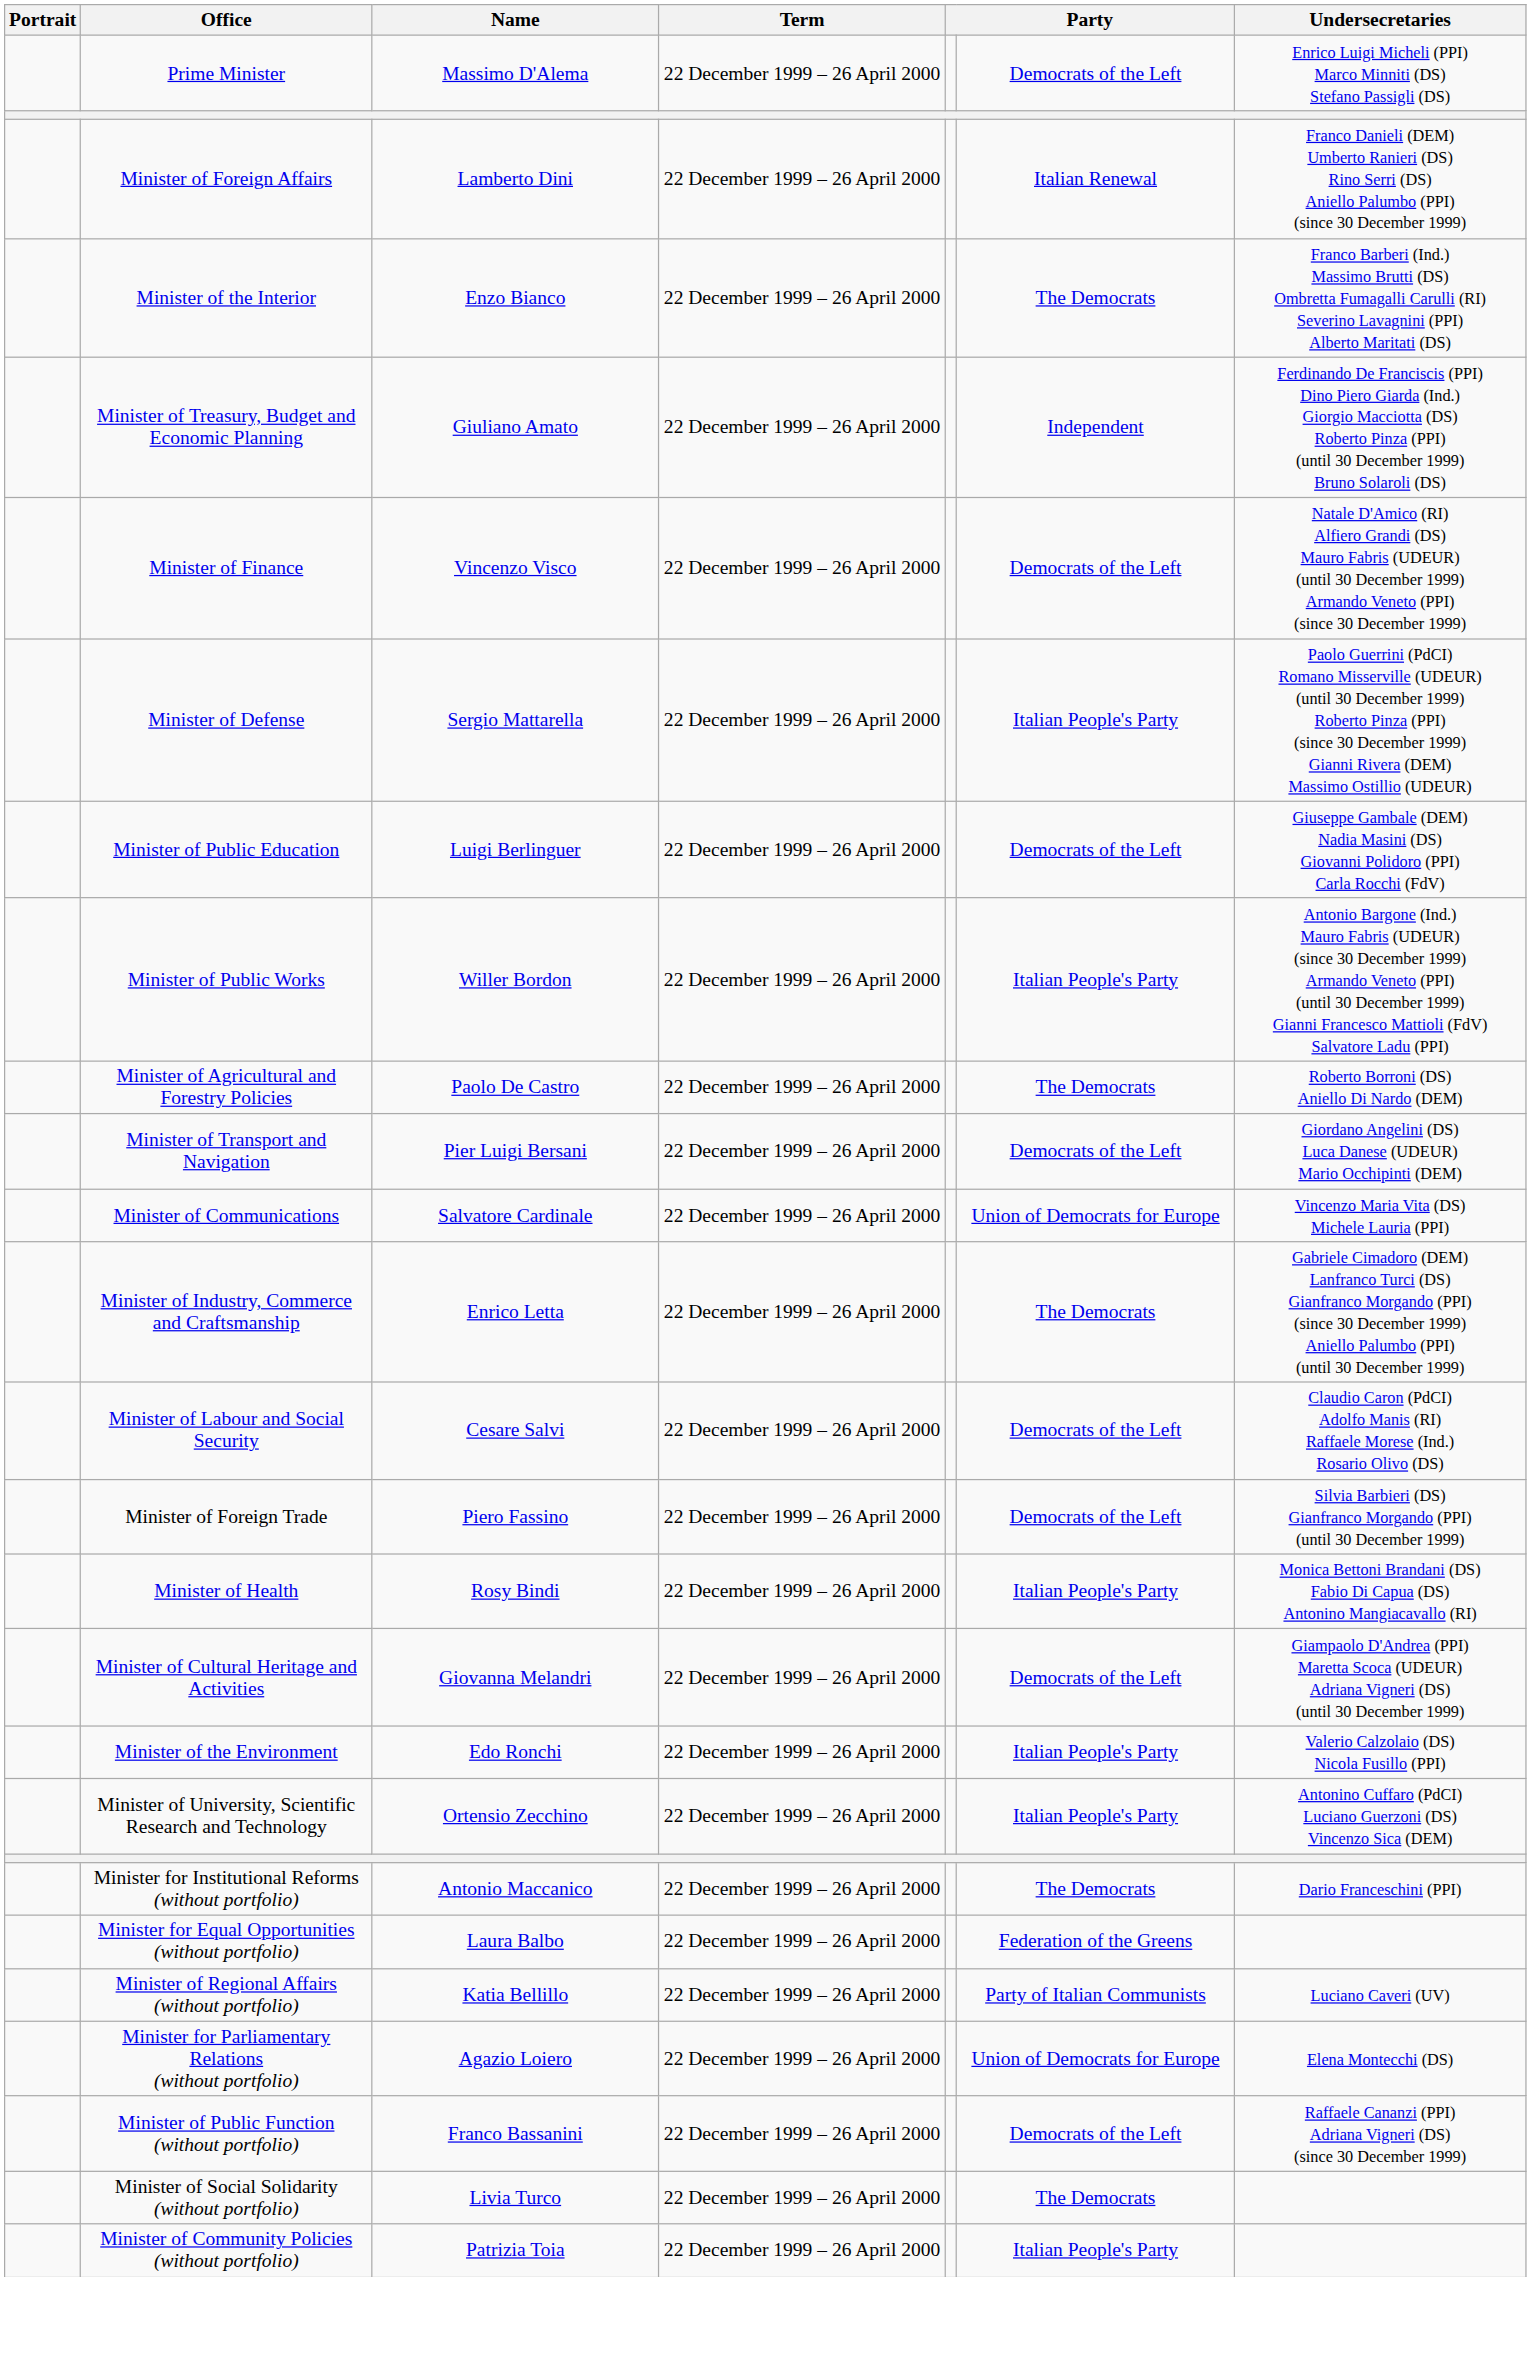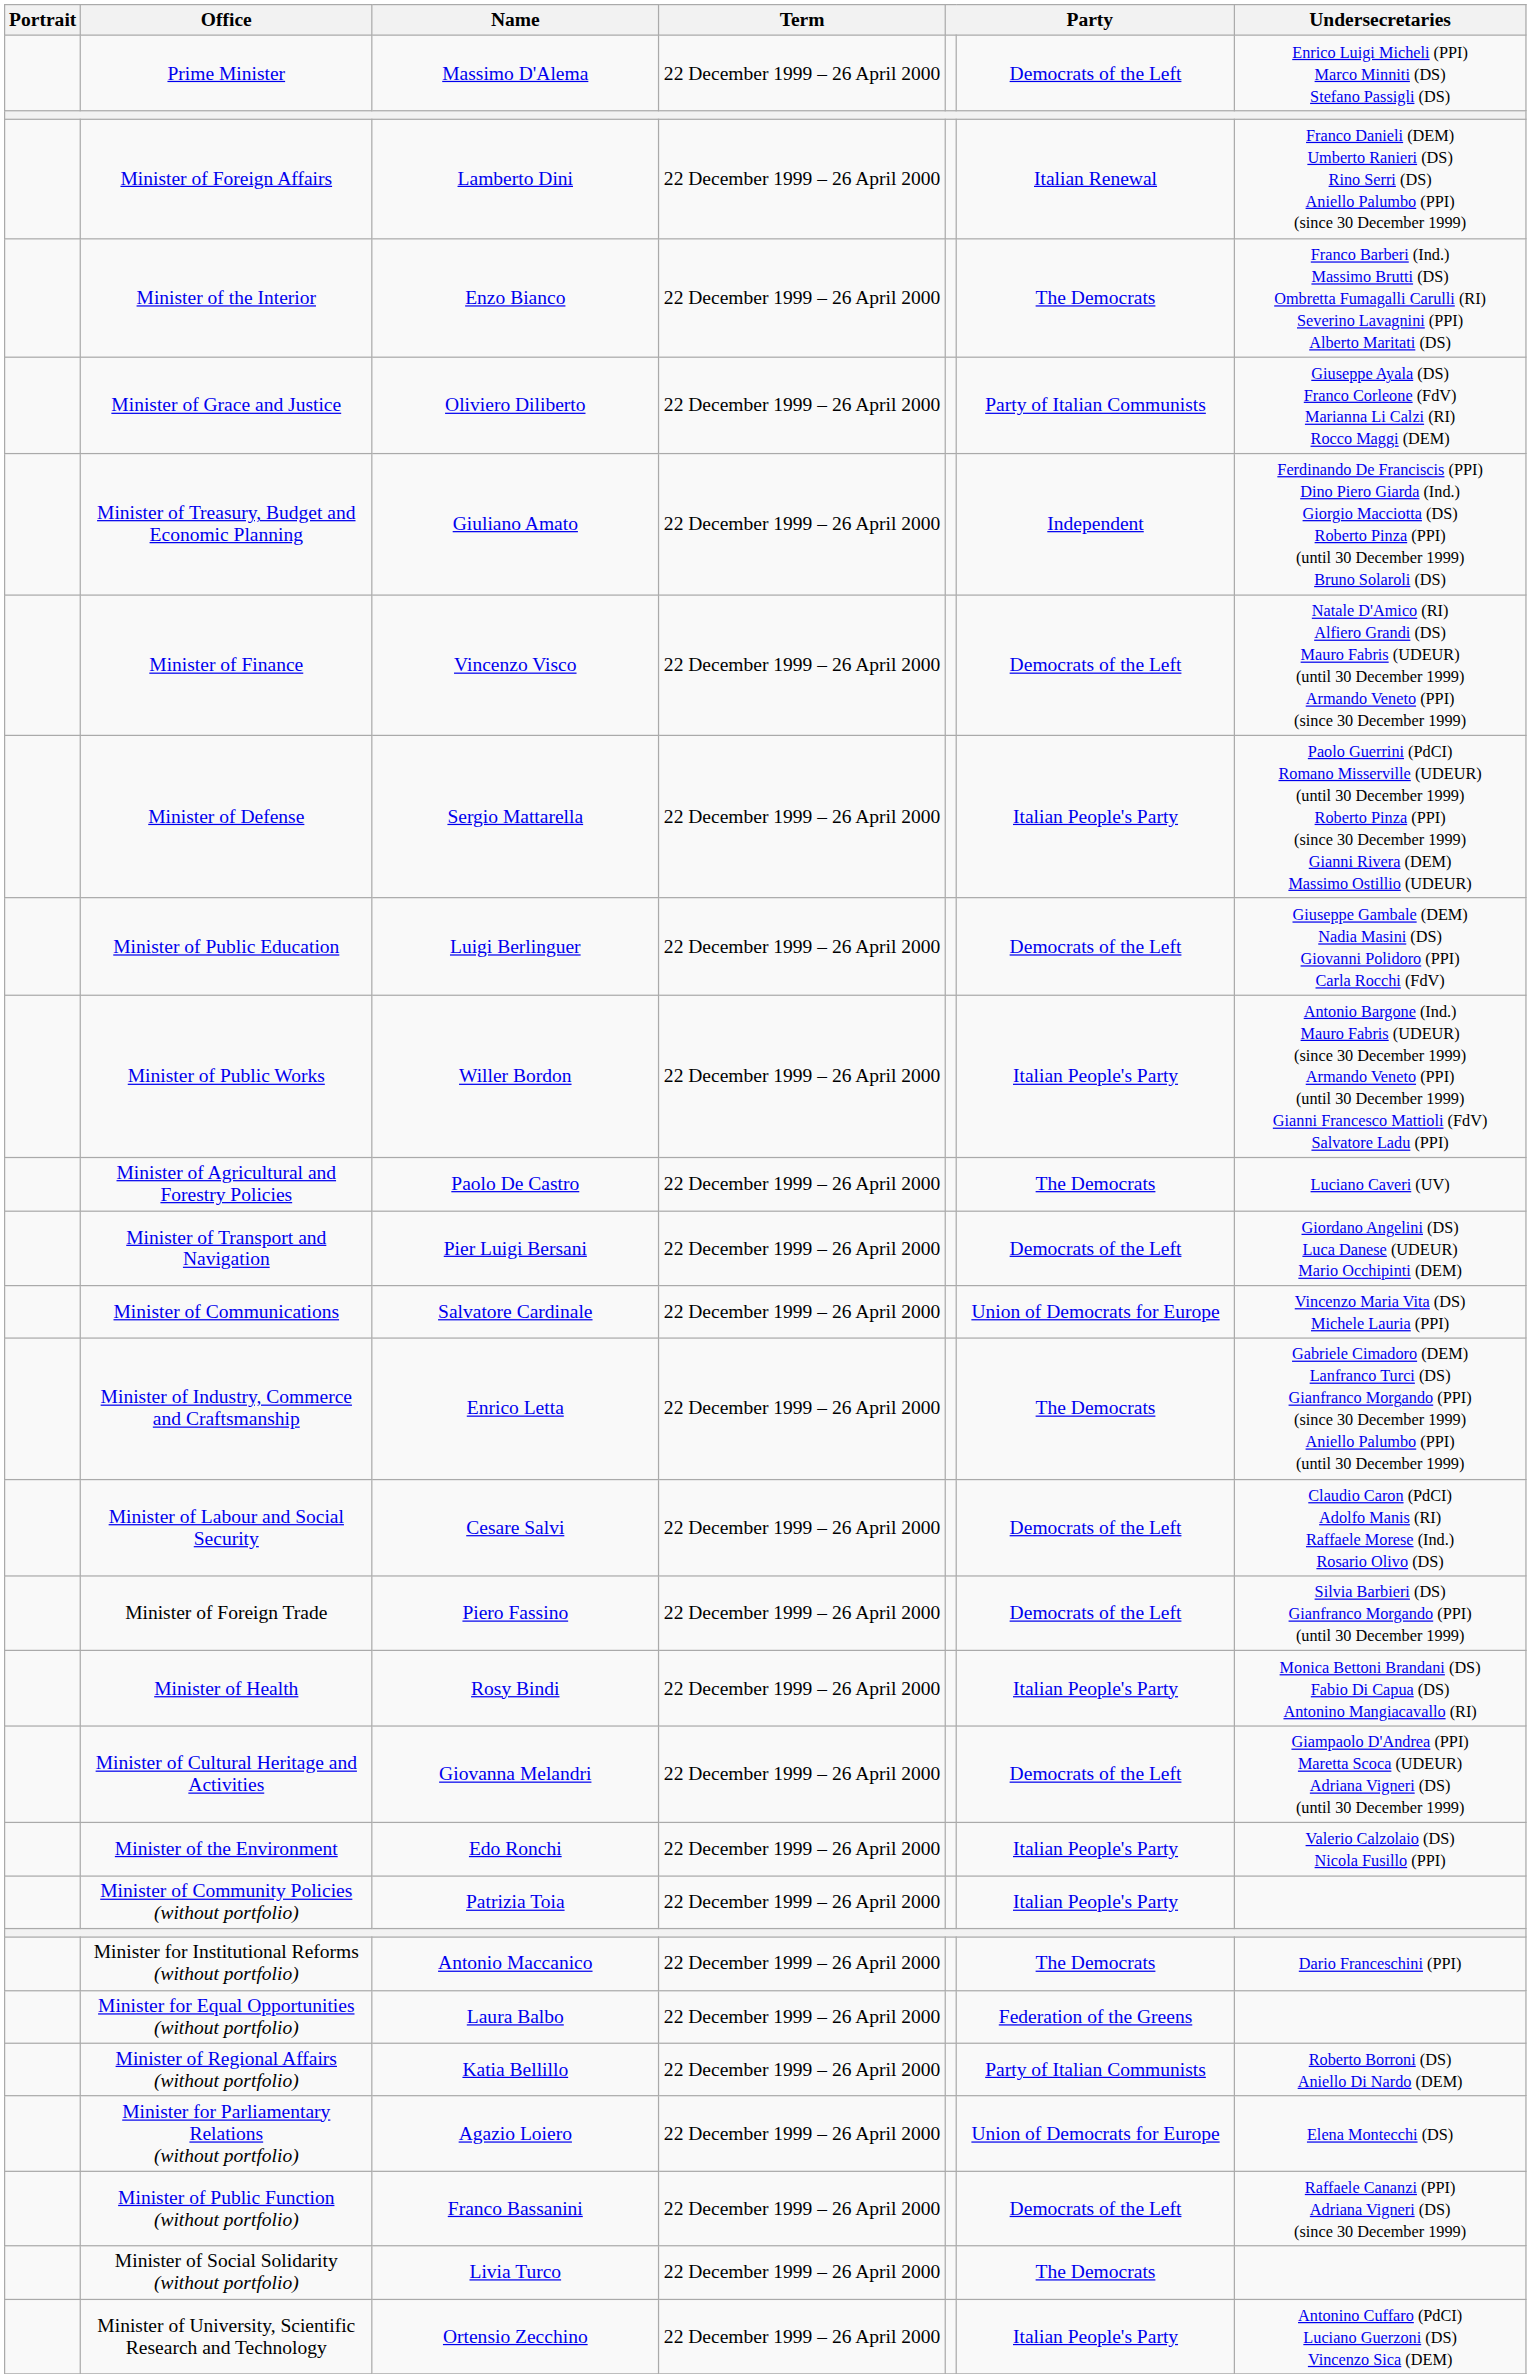+ row: (226, 405)
(1380, 1088) Roberto Borroni (DS) Aniello Di Nardo (DEM) -> (1380, 1185) Luciano Caveri (UV)
rows swapped: (226, 1815) <-> (226, 2250)
(1380, 1995) Luciano Caveri (UV) -> (1380, 2070) Roberto Borroni (DS) Aniello Di Nardo (DEM)
